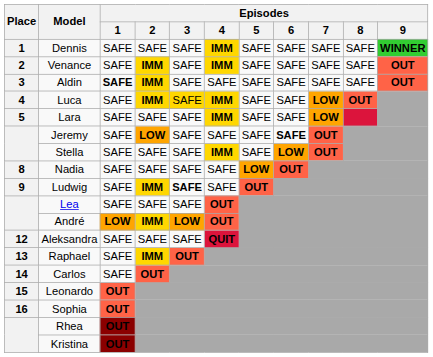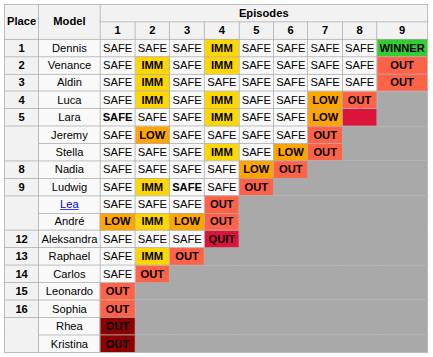(118, 82) bold -> (118, 82) normal
(187, 100) gold background -> (187, 100) no background
(118, 117) normal -> (118, 117) bold
(291, 134) bold -> (291, 134) normal
